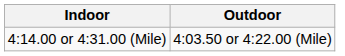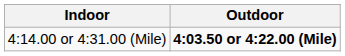(252, 39) normal -> (255, 39) bold
